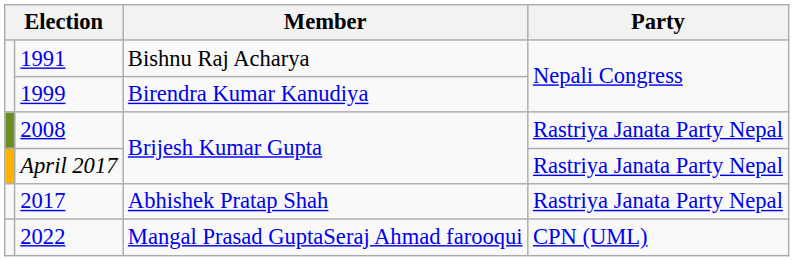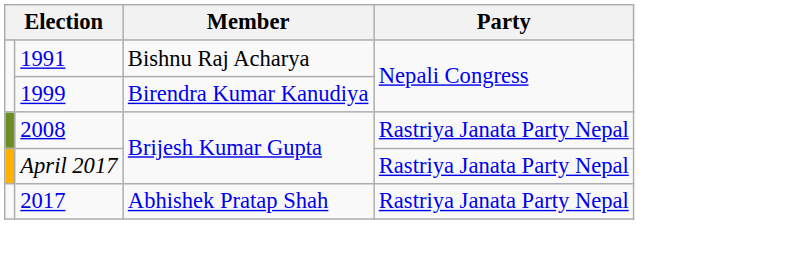- row: (43, 237)
